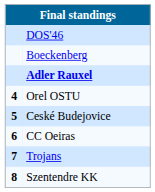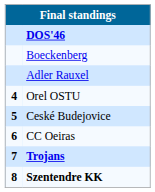(45, 35) normal -> (46, 35) bold
(59, 75) bold -> (57, 75) normal
(44, 156) normal -> (45, 156) bold
(62, 177) normal -> (64, 177) bold
